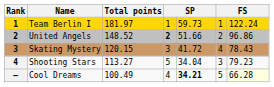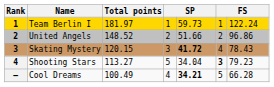(168, 37) bold -> (168, 37) normal
(190, 50) normal -> (190, 50) bold
(220, 62) normal -> (220, 62) bold
(241, 75) lightyellow background -> (241, 75) no background
